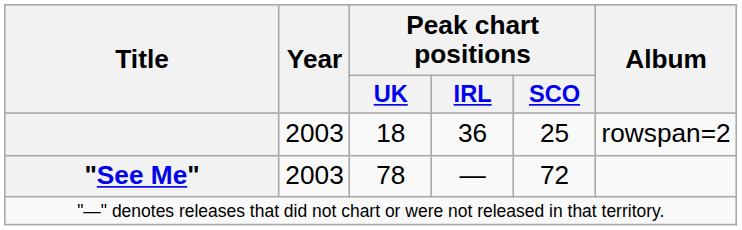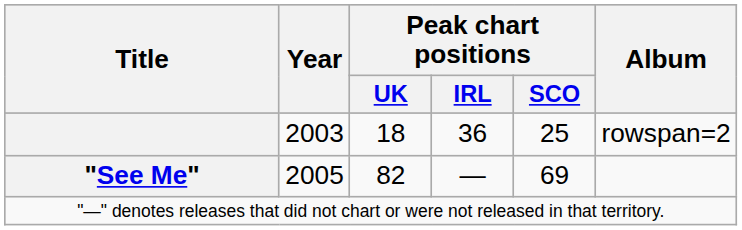(315, 175) 2003 -> (315, 175) 2005
(391, 175) 78 -> (391, 175) 82
(555, 175) 72 -> (555, 175) 69
